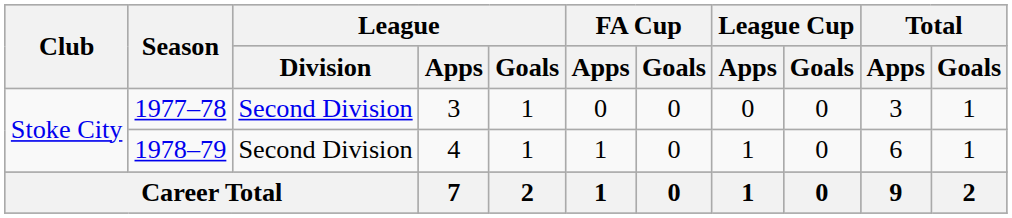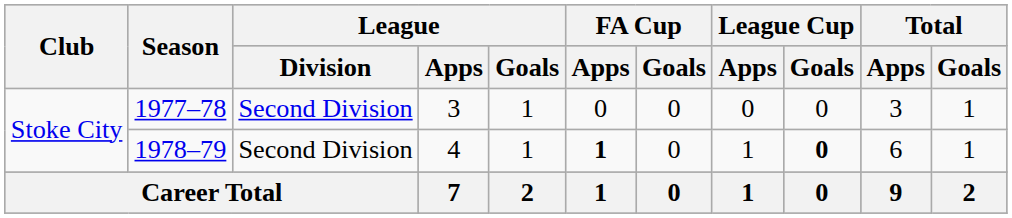(601, 150) normal -> (601, 150) bold
(822, 150) normal -> (822, 150) bold
